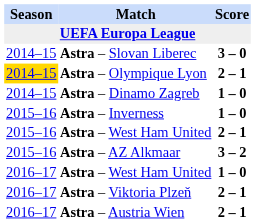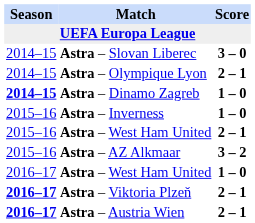(31, 73) gold background -> (31, 73) no background
(31, 93) normal -> (31, 93) bold
(31, 192) normal -> (31, 192) bold
(31, 212) normal -> (31, 212) bold
